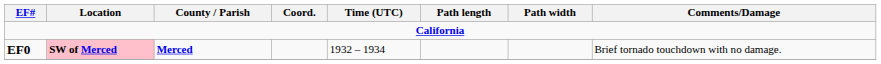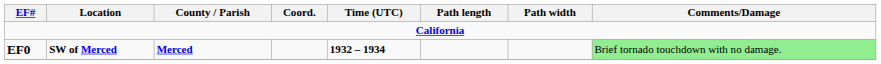(83, 49) pink background -> (83, 49) no background
(357, 49) normal -> (357, 49) bold
(688, 49) no background -> (688, 49) lightgreen background
